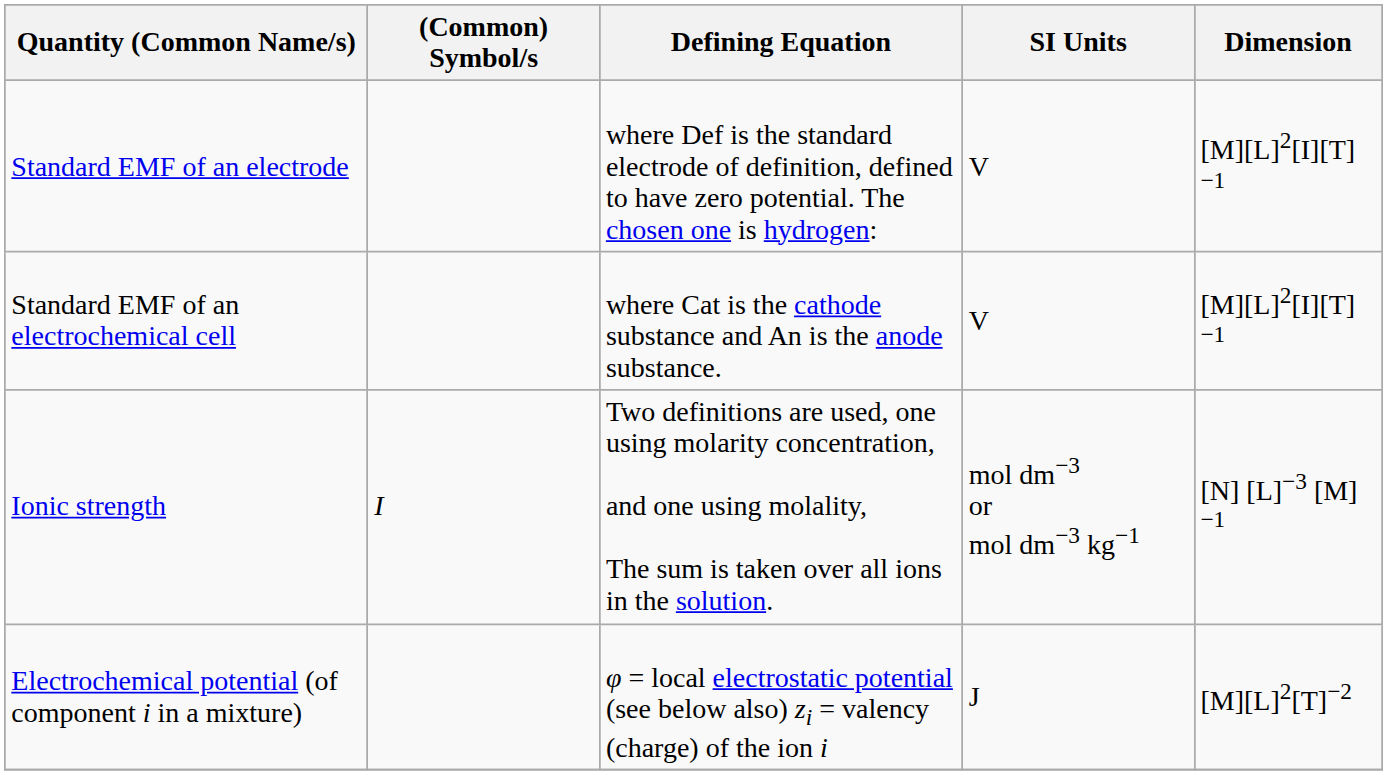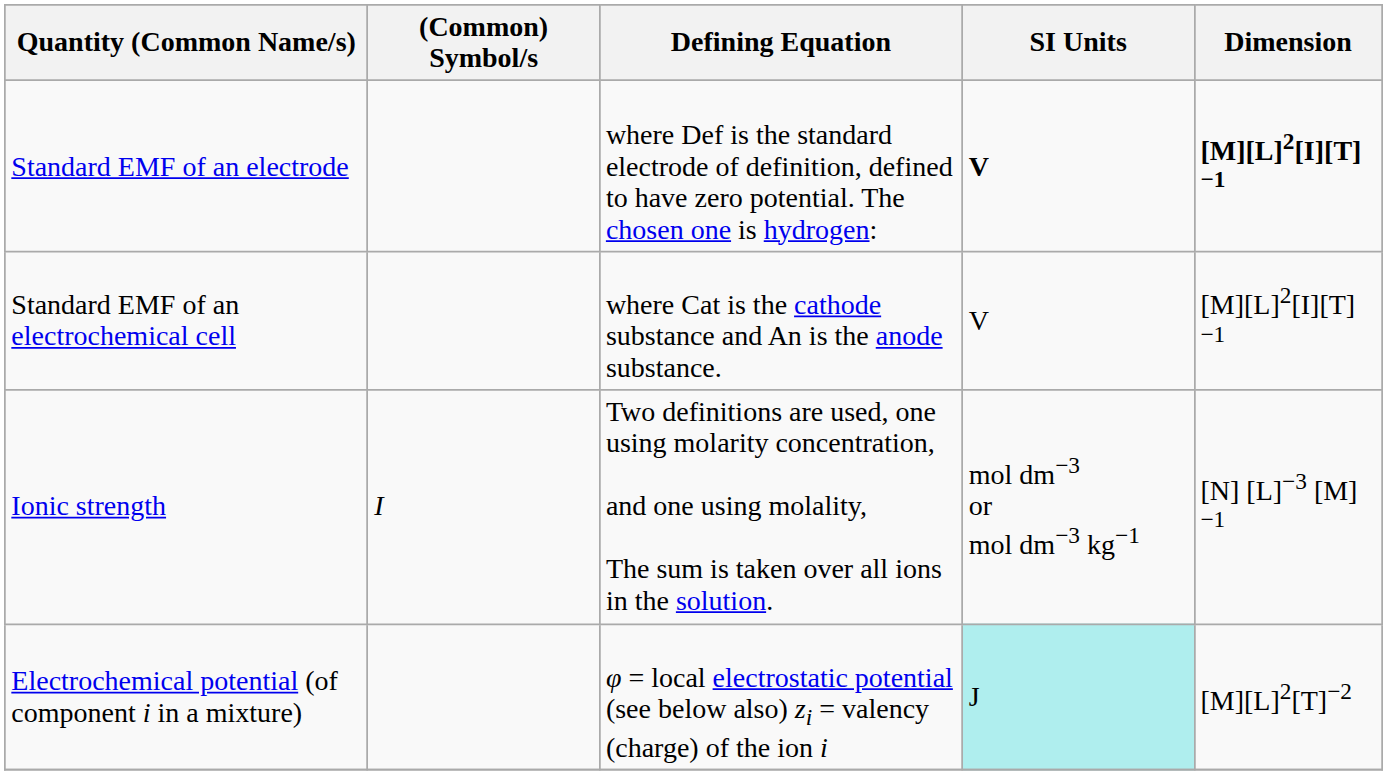(979, 165) normal -> (979, 165) bold
(1278, 160) normal -> (1281, 165) bold
(974, 696) no background -> (974, 696) paleturquoise background
